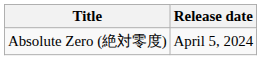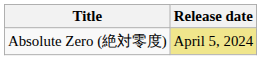(213, 41) no background -> (213, 41) khaki background
